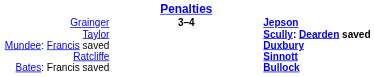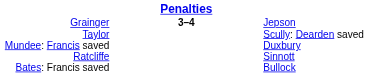(317, 45) bold -> (314, 45) normal
